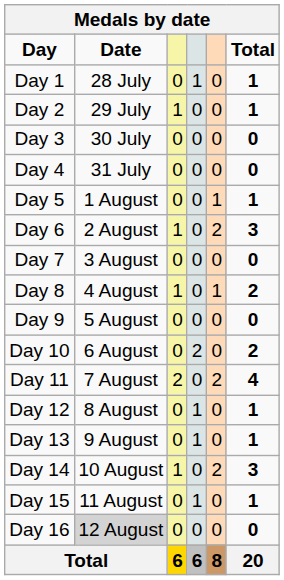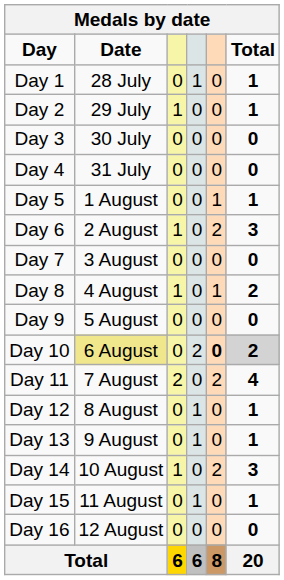(121, 349) no background -> (121, 349) khaki background
(217, 349) normal -> (217, 349) bold
(253, 349) no background -> (253, 349) lightgrey background
(121, 530) lightgrey background -> (121, 530) no background
